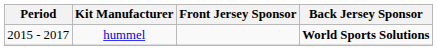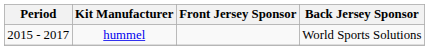(366, 34) bold -> (362, 34) normal
